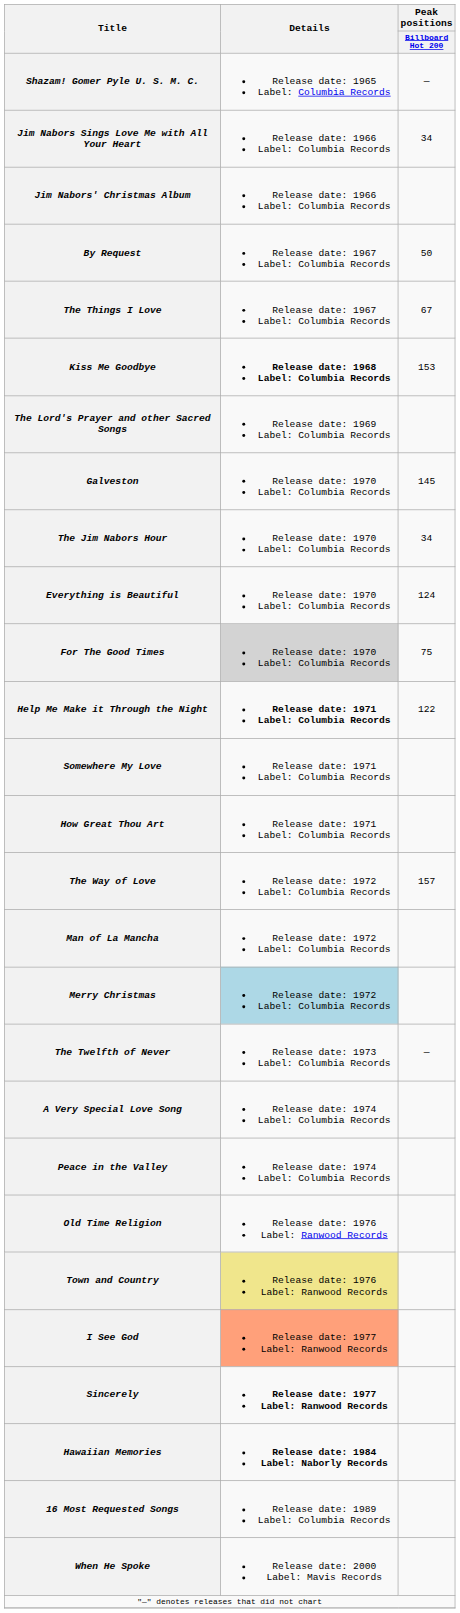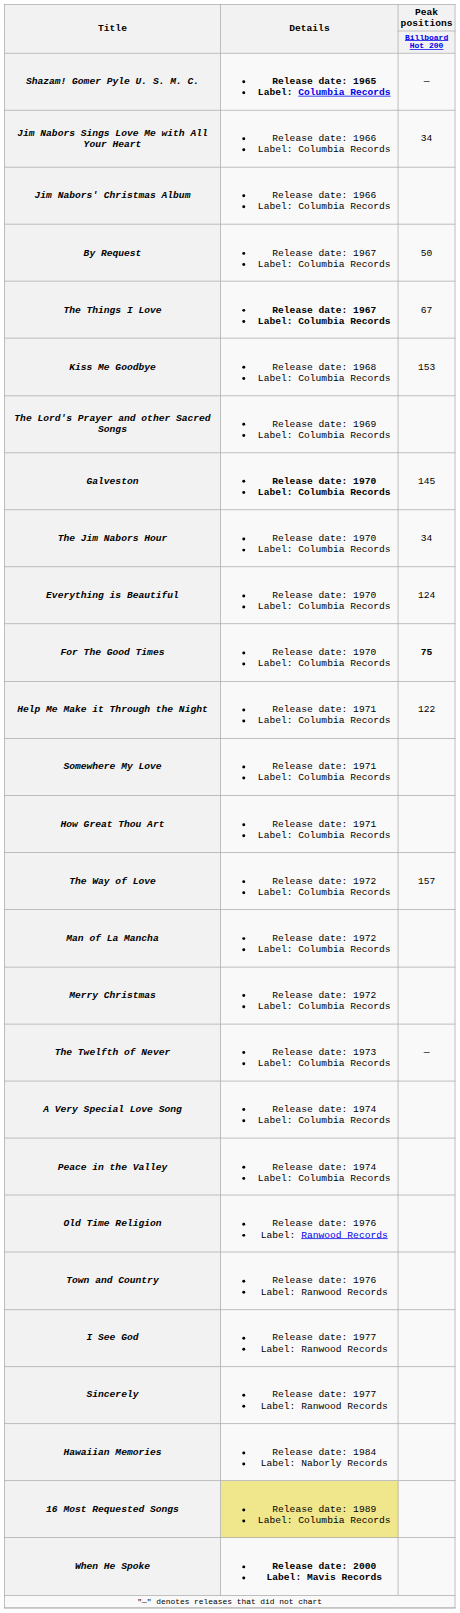(309, 87) normal -> (309, 87) bold
(309, 315) normal -> (309, 315) bold
(309, 373) bold -> (309, 373) normal
(309, 487) normal -> (309, 487) bold
(309, 658) lightgrey background -> (309, 658) no background
(427, 653) normal -> (427, 653) bold
(309, 715) bold -> (309, 715) normal
(309, 1001) lightblue background -> (309, 1001) no background
(309, 1286) khaki background -> (309, 1286) no background
(309, 1344) lightsalmon background -> (309, 1344) no background
(309, 1401) bold -> (309, 1401) normal
(309, 1458) bold -> (309, 1458) normal
(309, 1515) no background -> (309, 1515) khaki background
(309, 1572) normal -> (309, 1572) bold
